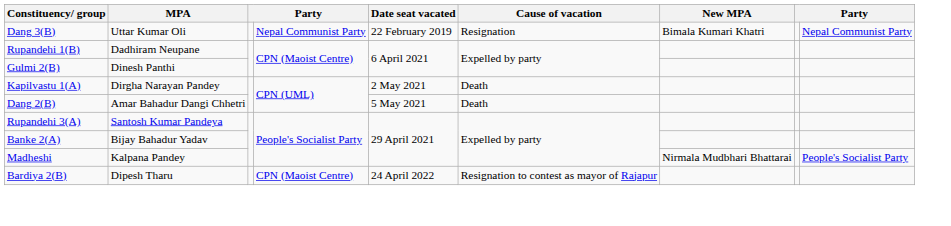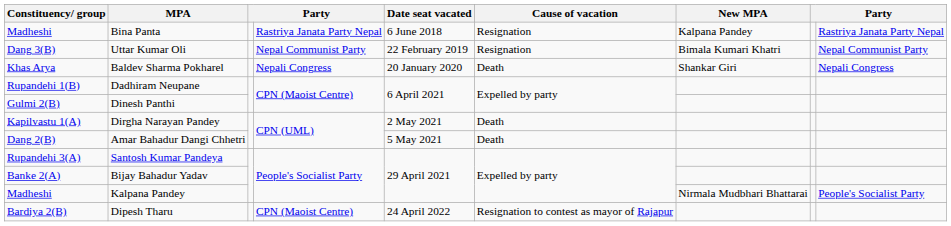+ row: (136, 31)
+ row: (167, 67)
